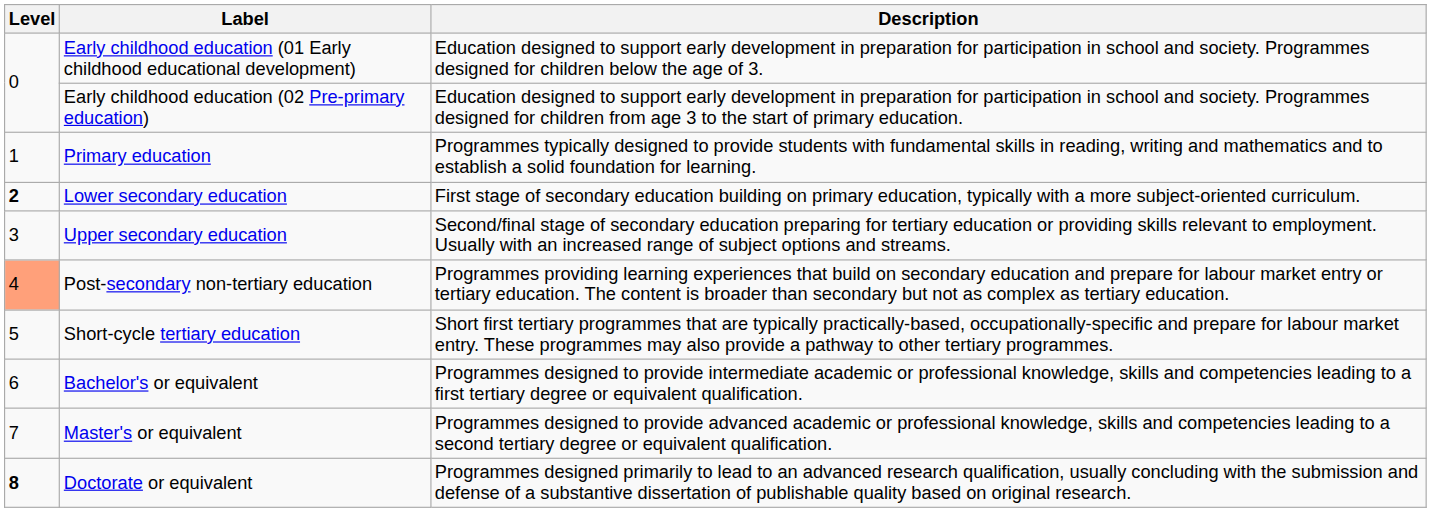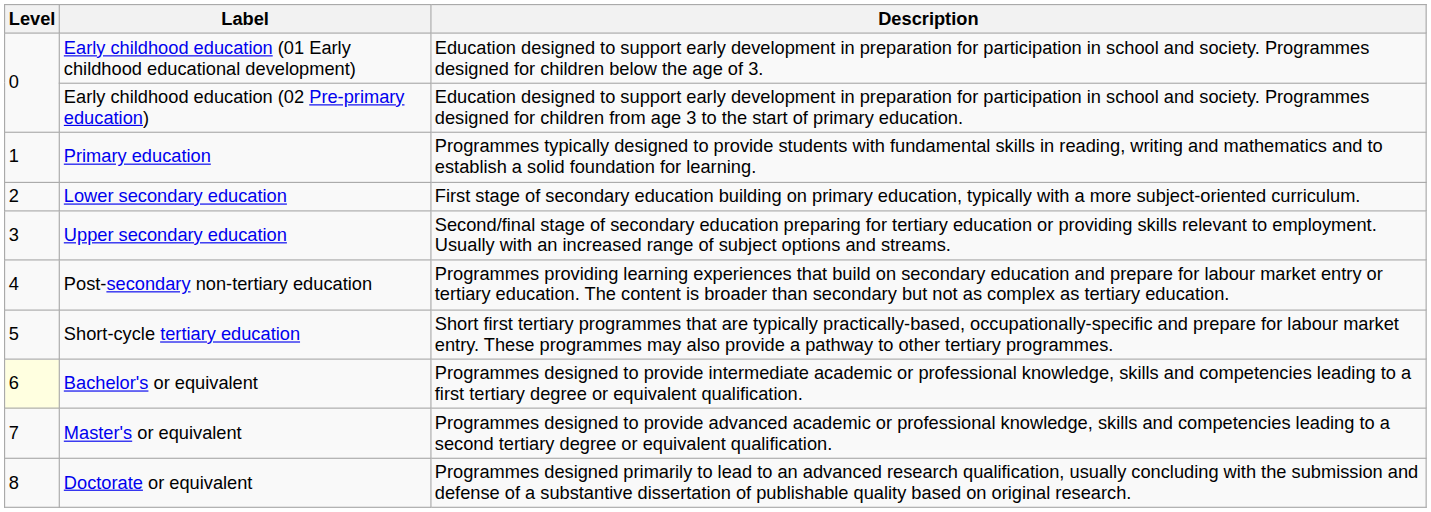(14, 196) bold -> (14, 196) normal
(14, 284) lightsalmon background -> (14, 284) no background
(14, 383) no background -> (14, 383) lightyellow background
(14, 482) bold -> (14, 482) normal
